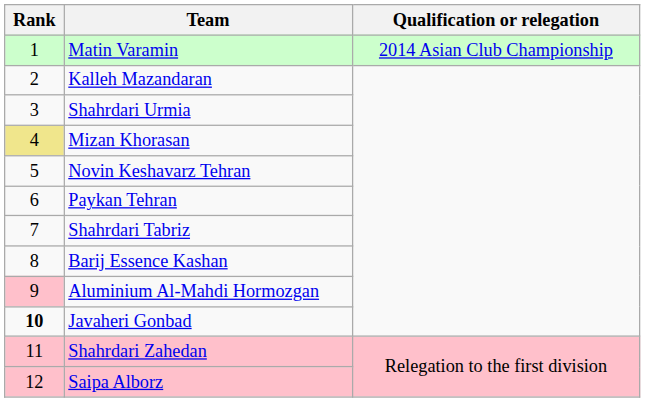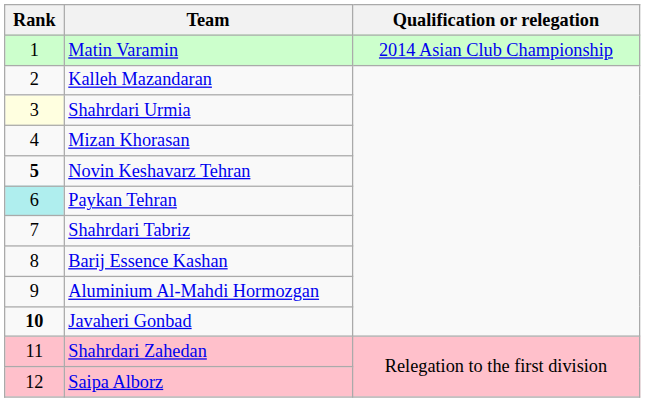(34, 110) no background -> (34, 110) lightyellow background
(34, 140) khaki background -> (34, 140) no background
(34, 170) normal -> (34, 170) bold
(34, 200) no background -> (34, 200) paleturquoise background
(34, 291) pink background -> (34, 291) no background
